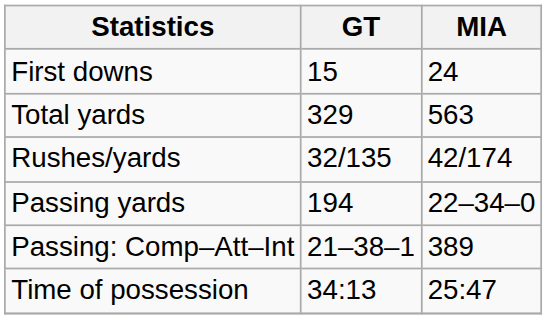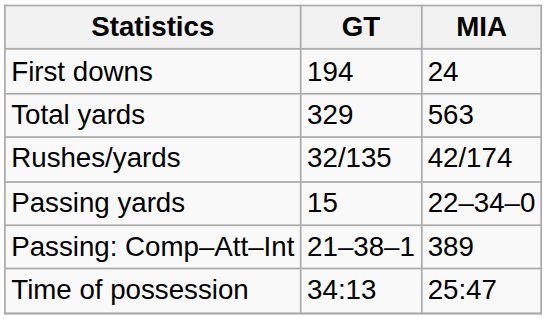(322, 71) 15 -> (330, 71) 194
(330, 202) 194 -> (322, 202) 15
